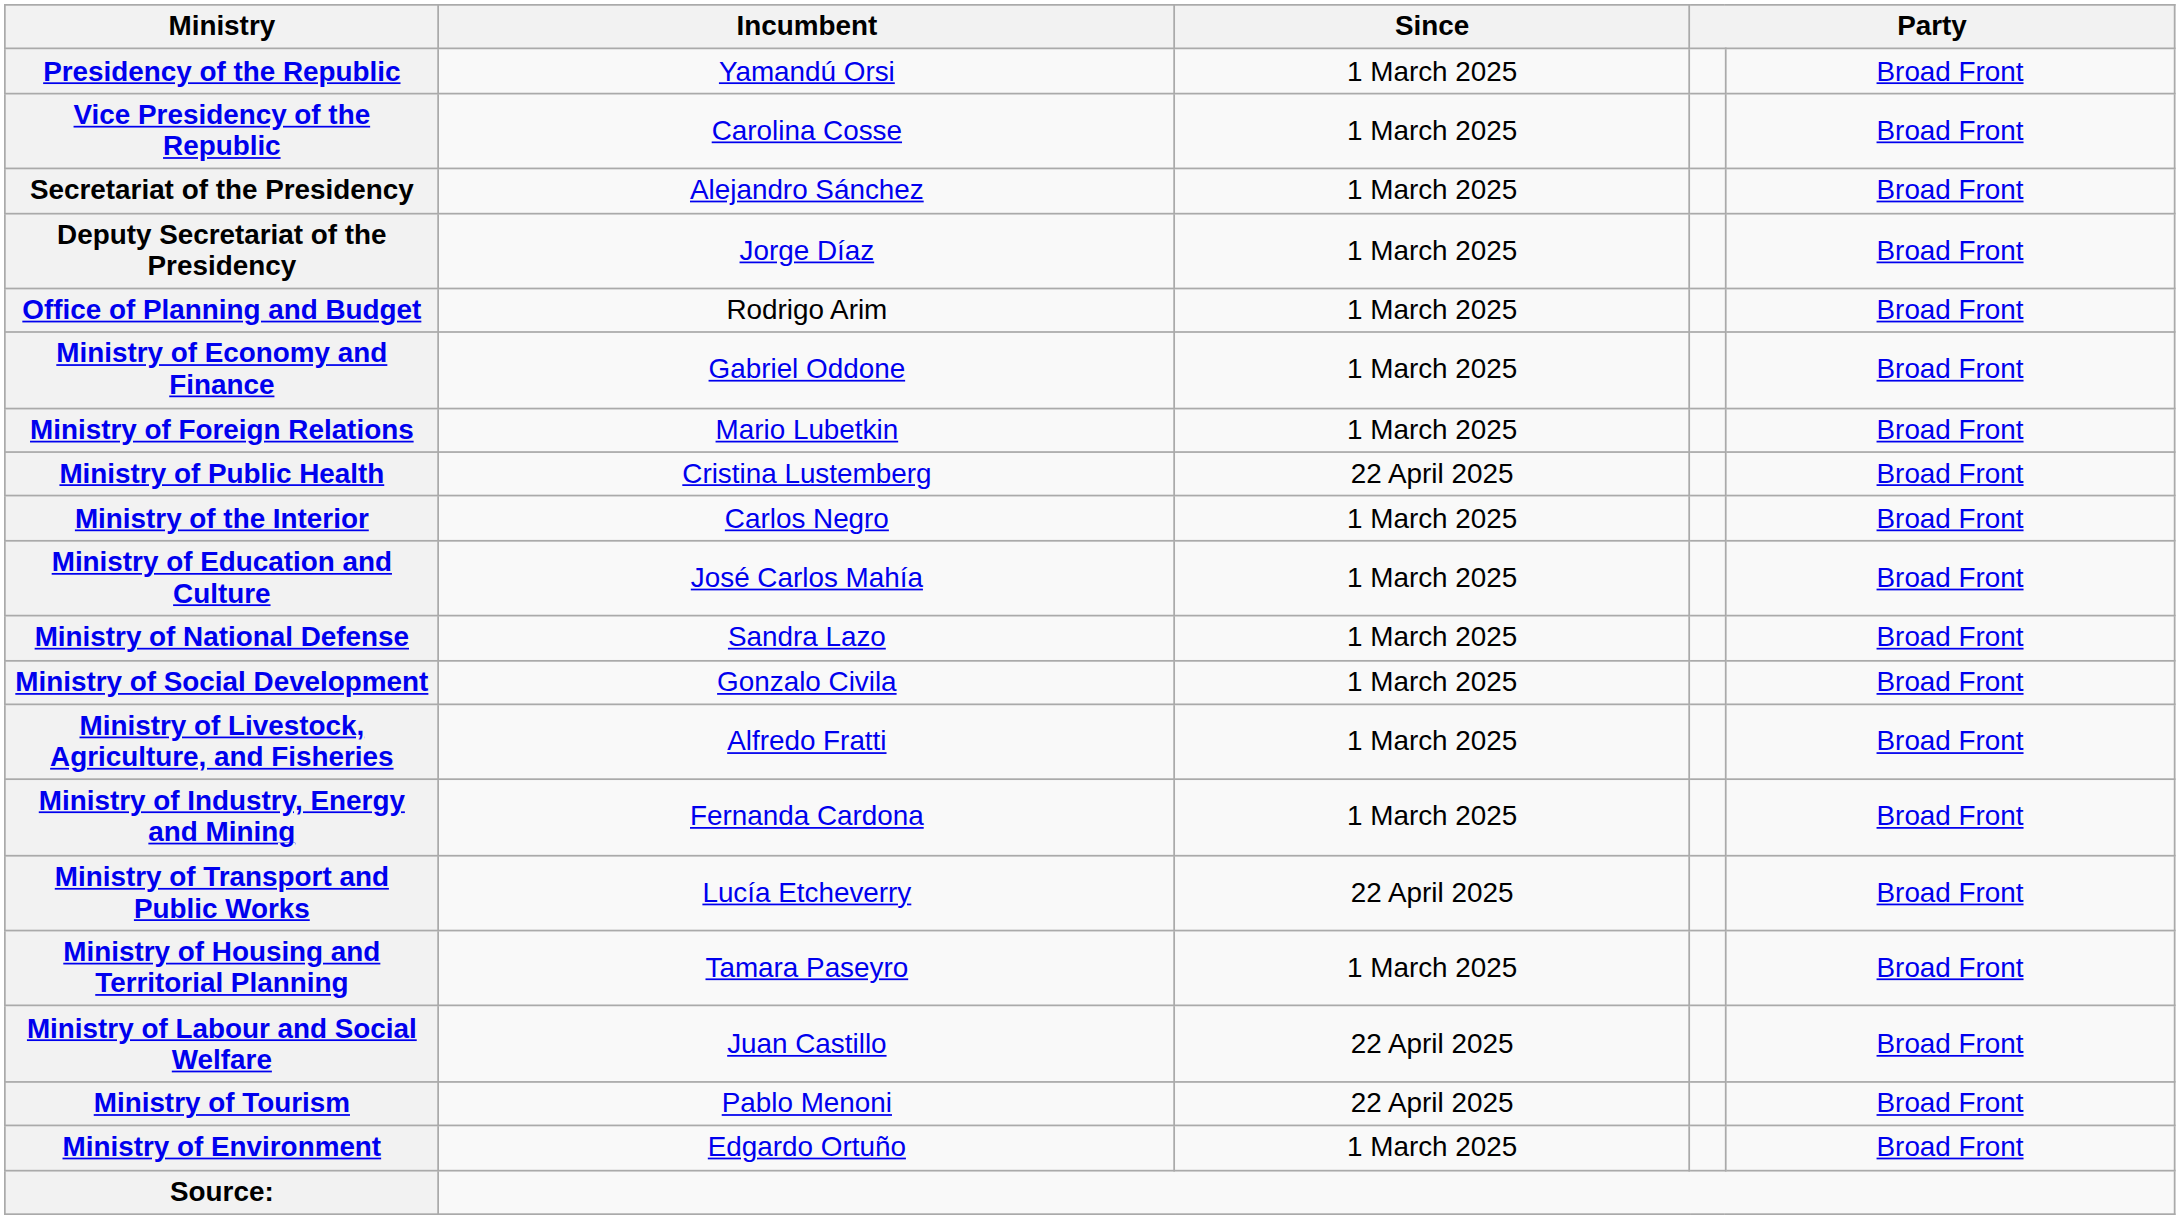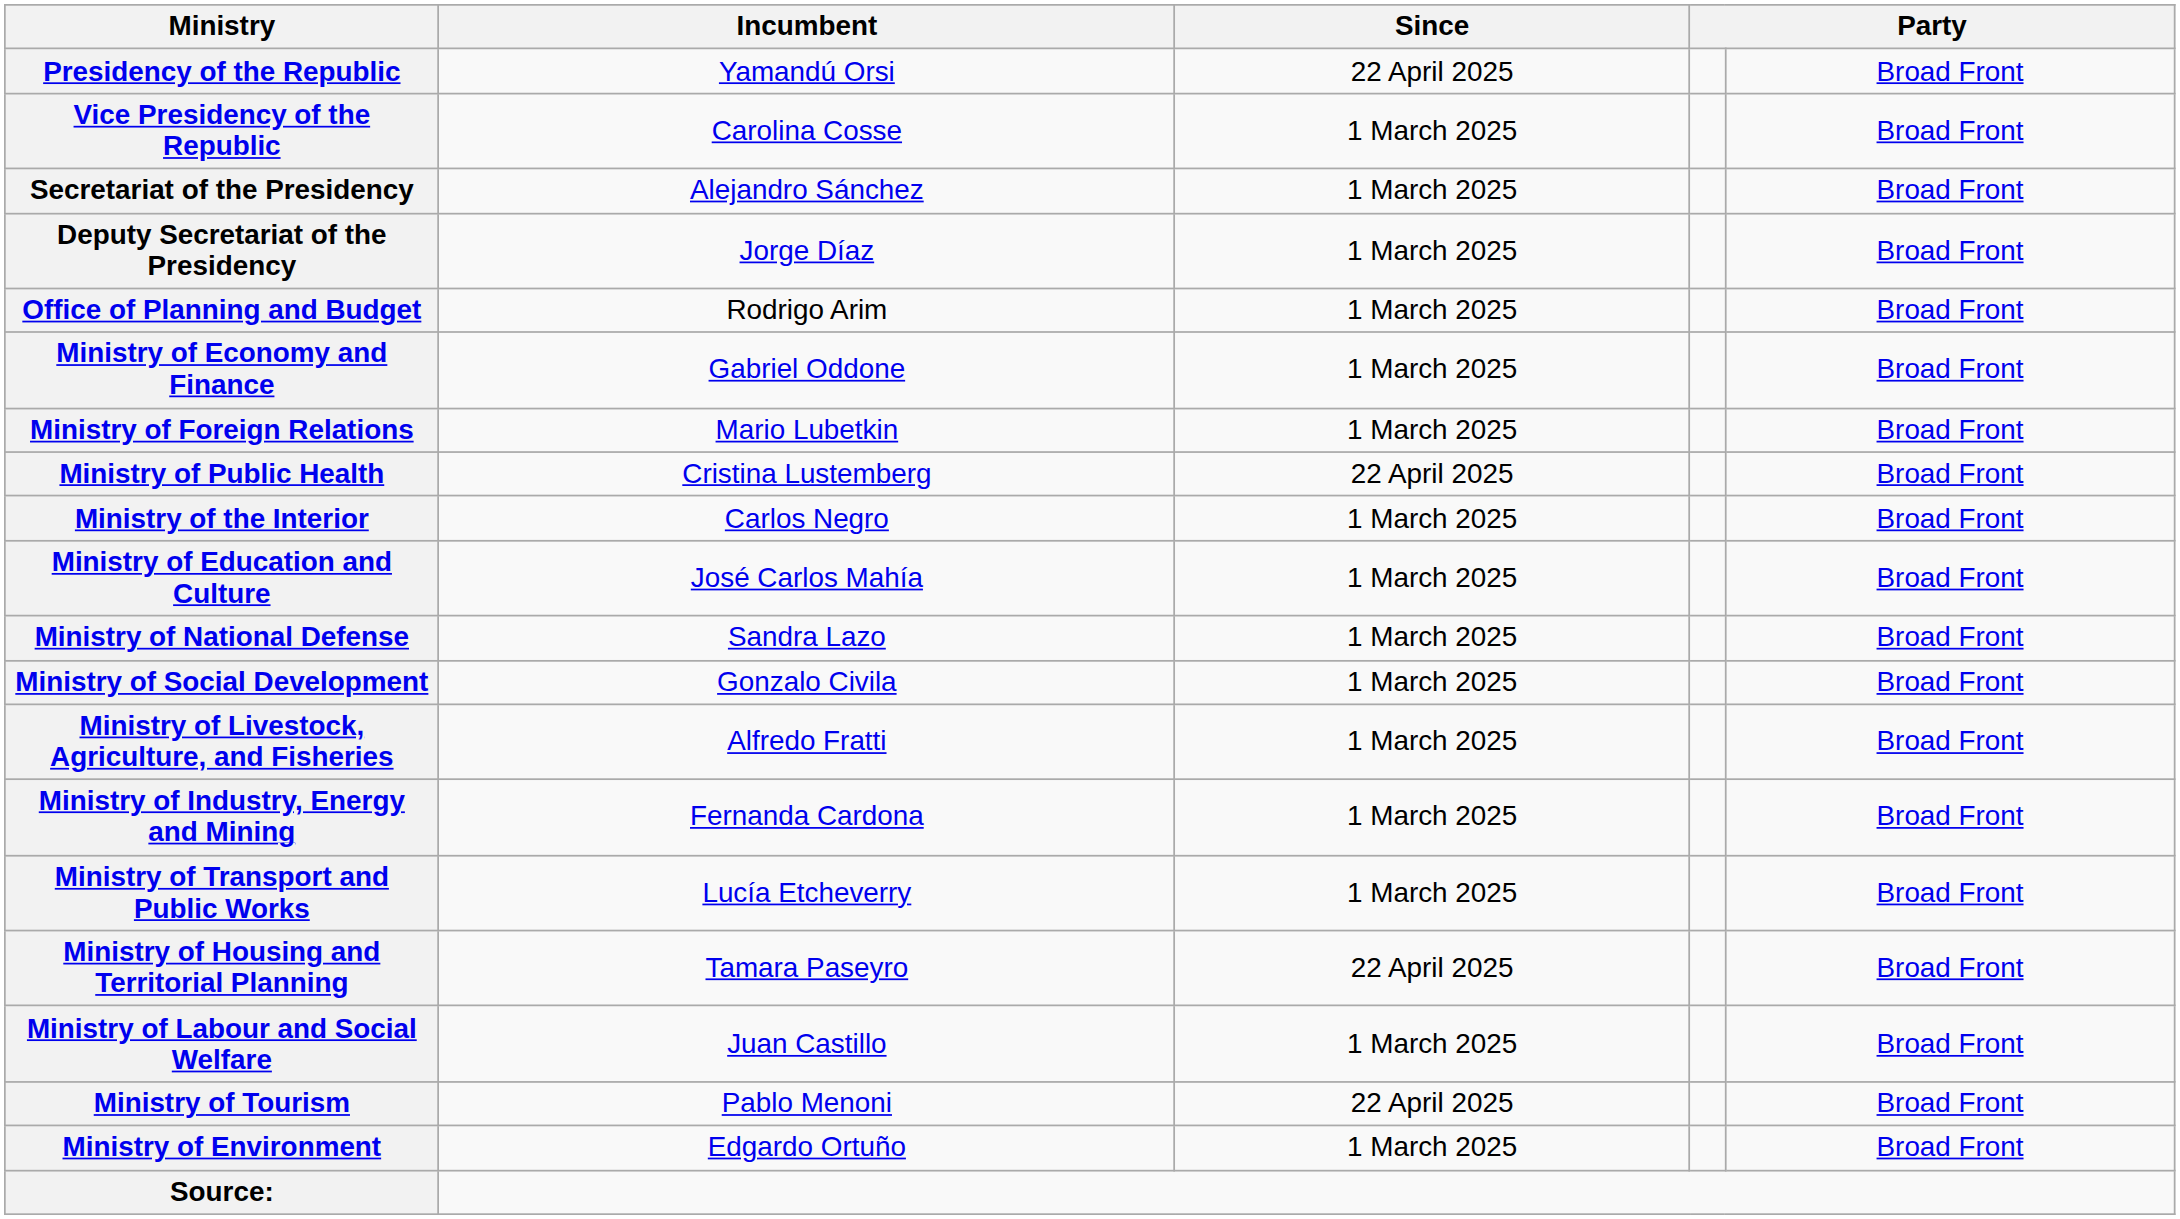(1432, 70) 1 March 2025 -> (1432, 70) 22 April 2025
(1432, 892) 22 April 2025 -> (1432, 892) 1 March 2025
(1432, 967) 1 March 2025 -> (1432, 967) 22 April 2025
(1432, 1043) 22 April 2025 -> (1432, 1043) 1 March 2025
